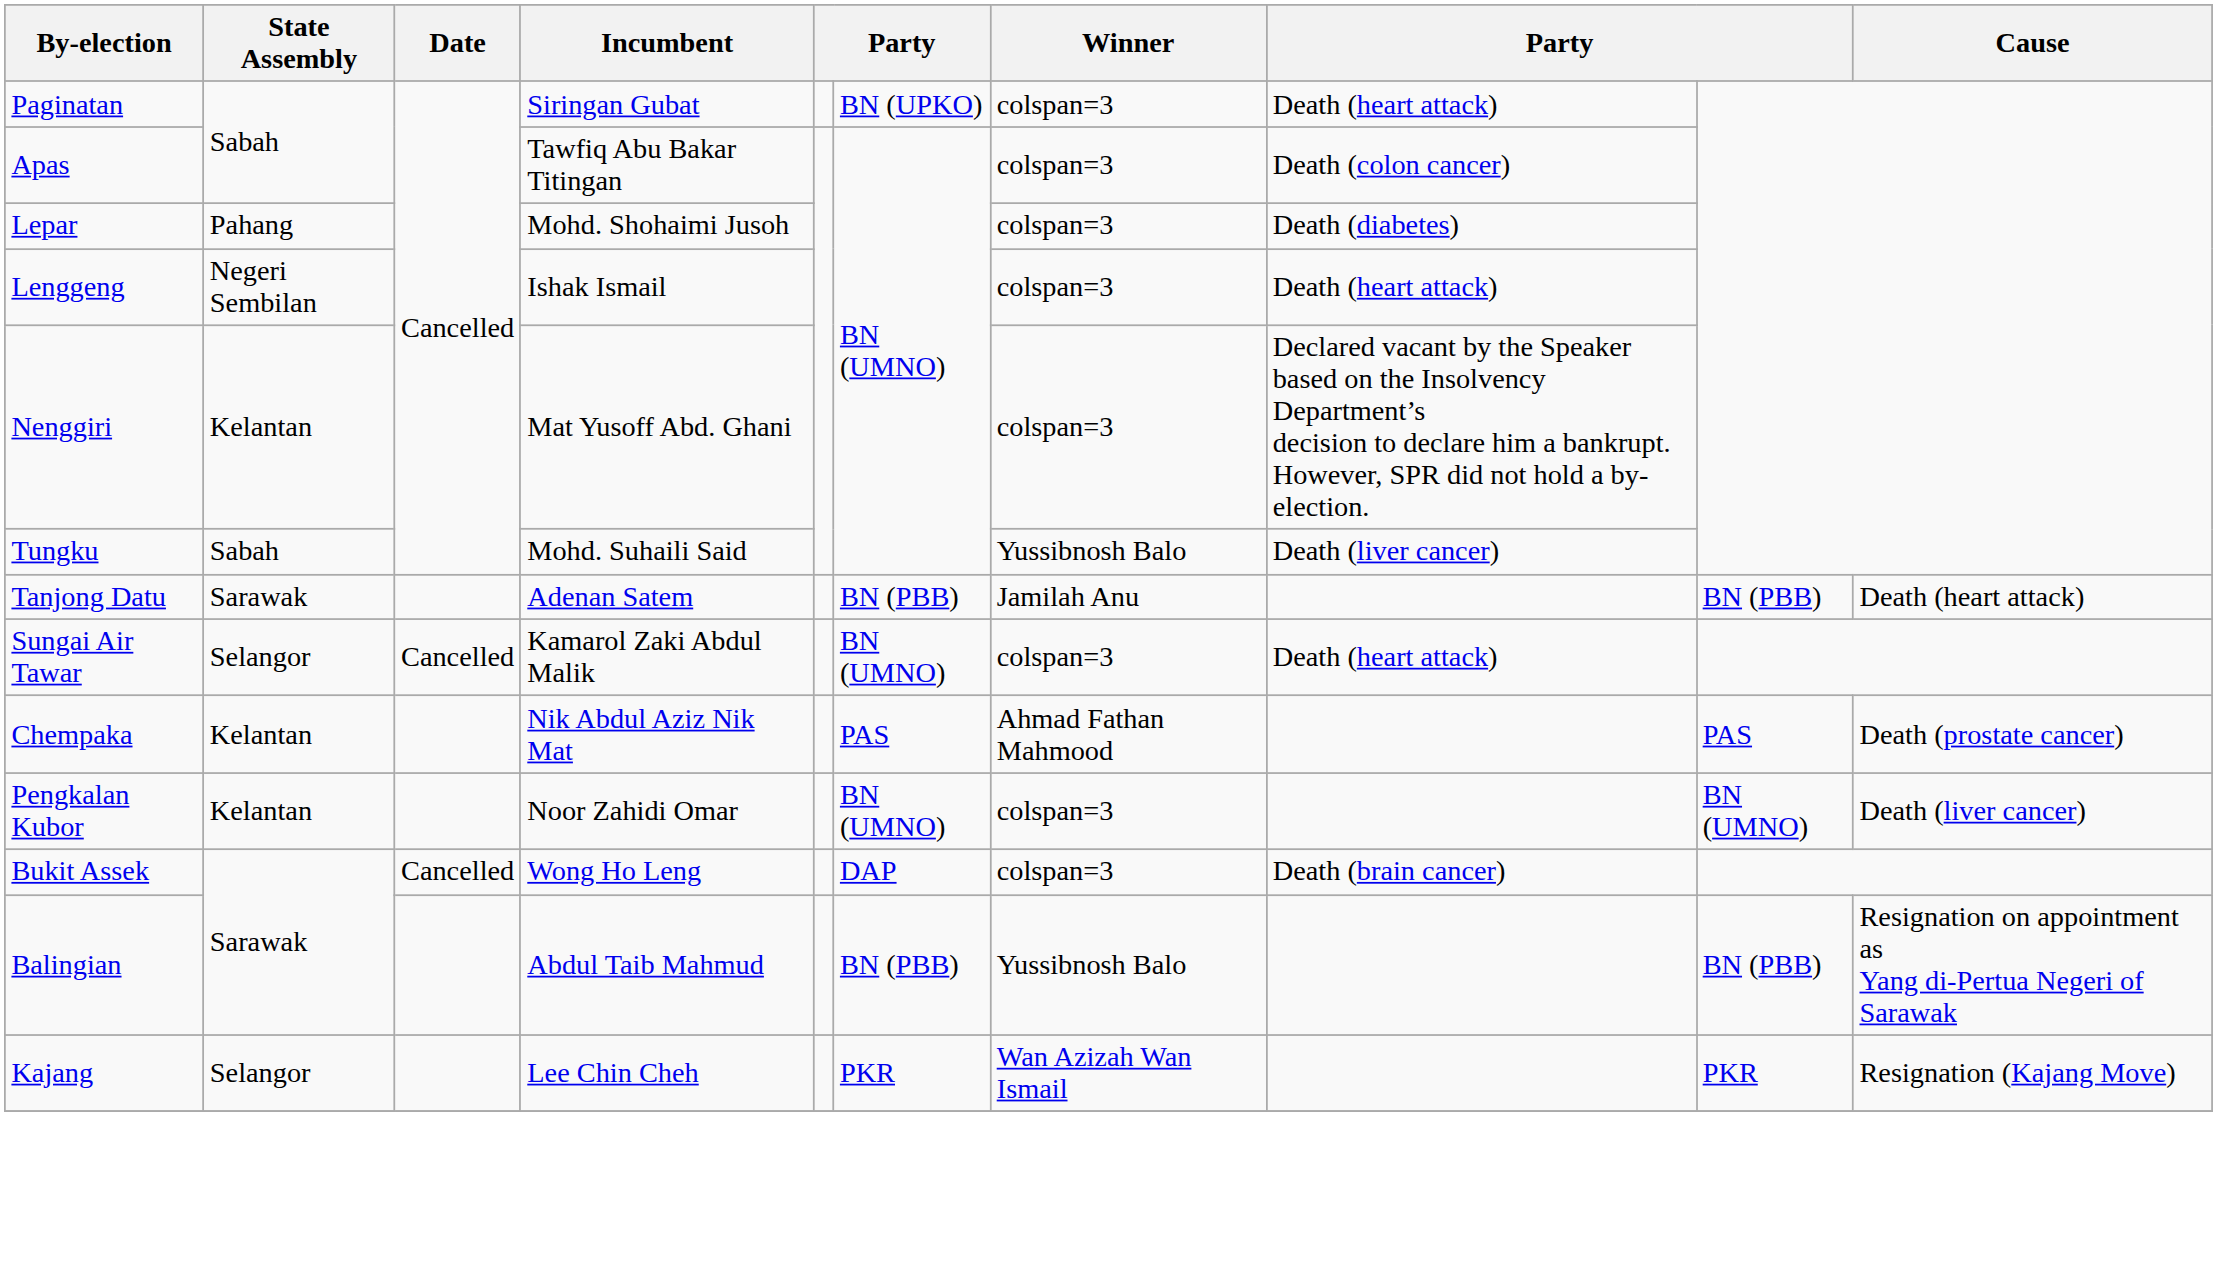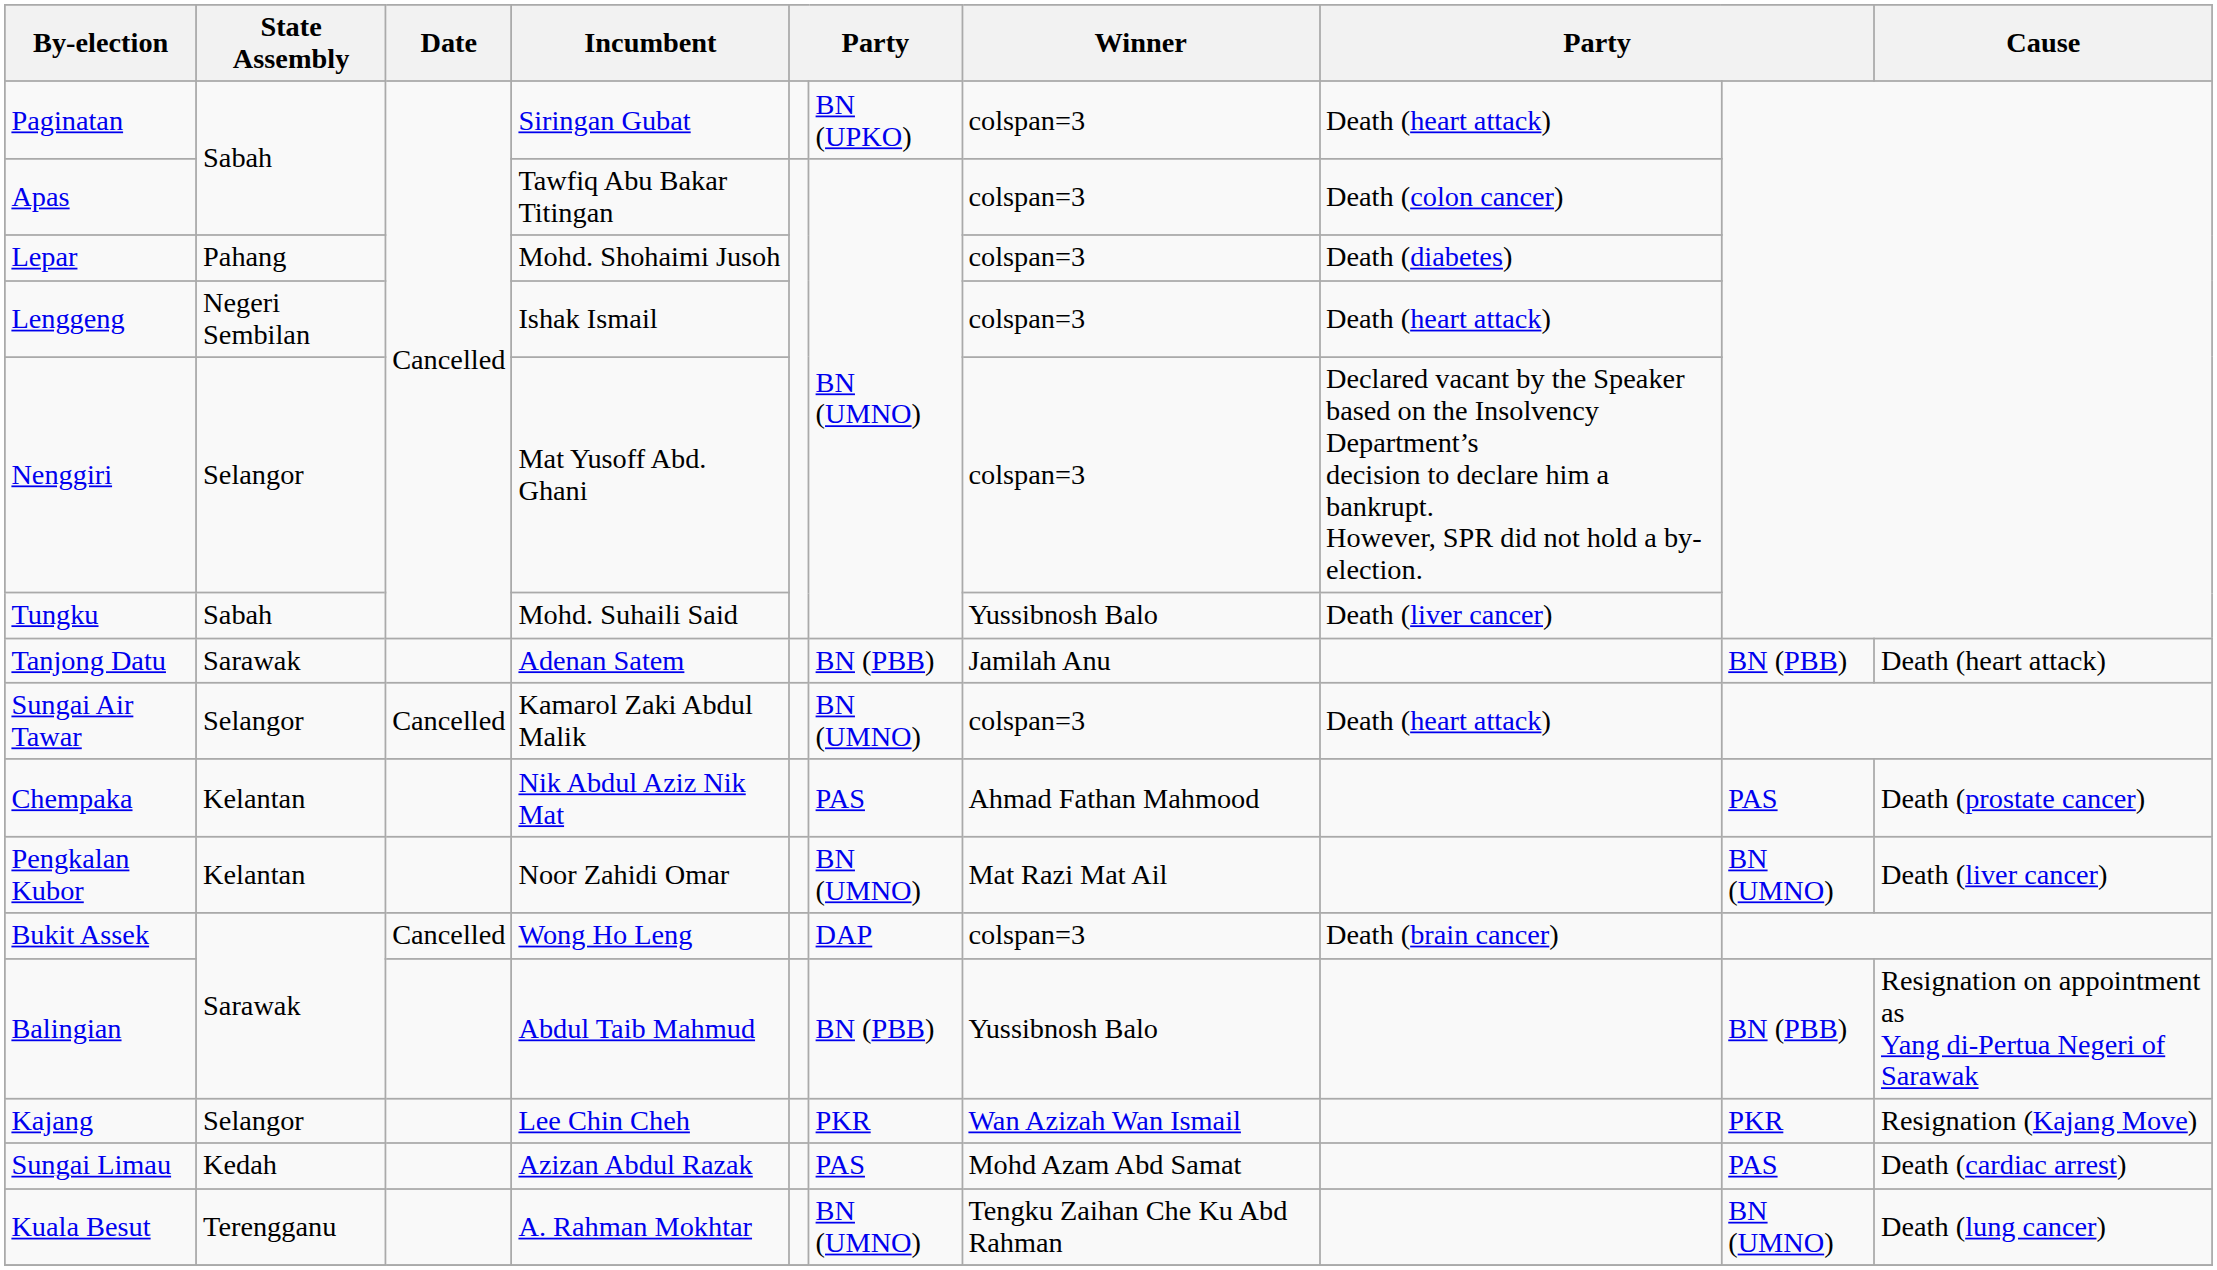(261, 426) Kelantan -> (253, 474) Selangor
(1055, 810) colspan=3 -> (1068, 874) Mat Razi Mat Ail
+ row: (91, 1165)
+ row: (81, 1226)
